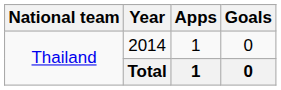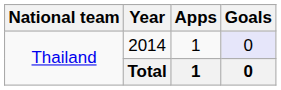(248, 44) no background -> (248, 44) lavender background
